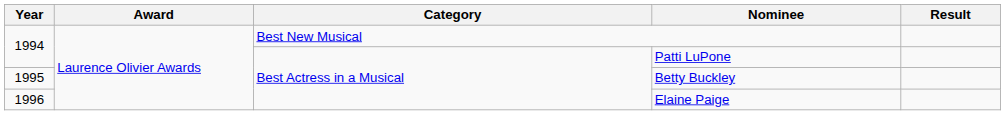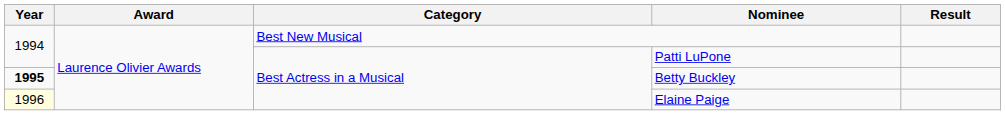(29, 78) normal -> (29, 78) bold
(29, 99) no background -> (29, 99) lightyellow background
